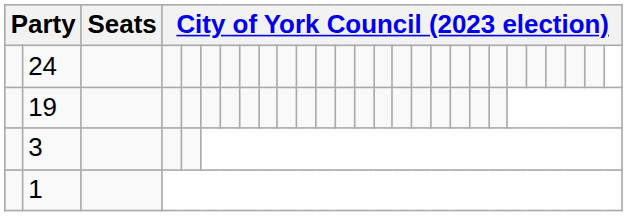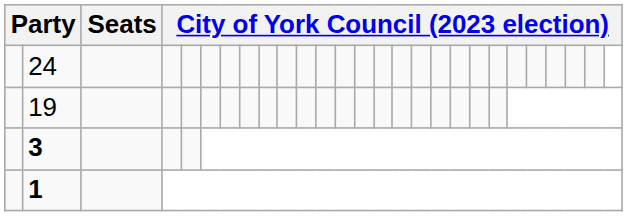(35, 148) normal -> (35, 148) bold
(35, 189) normal -> (35, 189) bold
